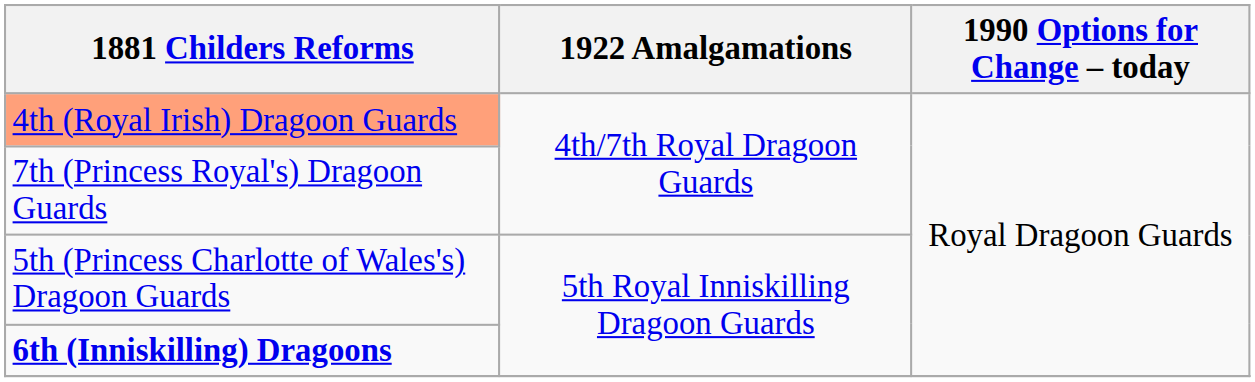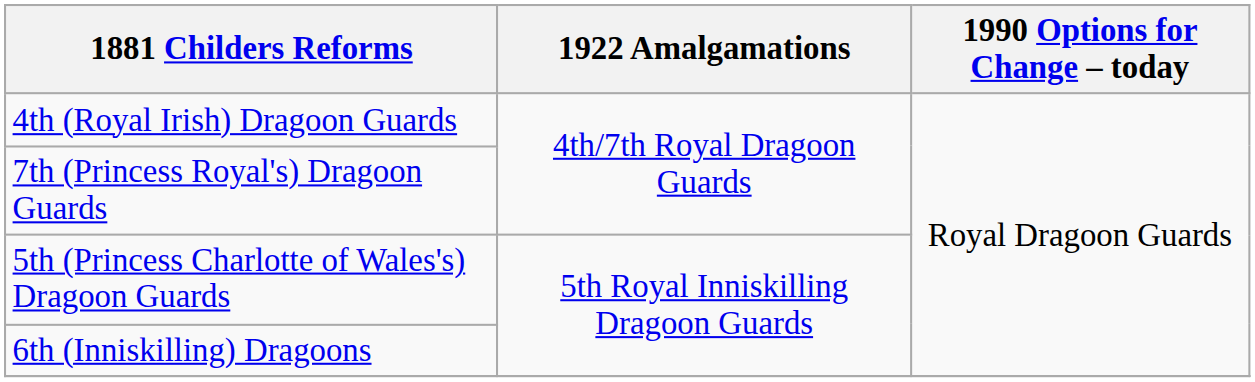(235, 119) lightsalmon background -> (235, 119) no background
(202, 349) bold -> (192, 349) normal
